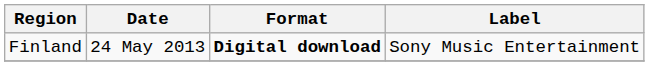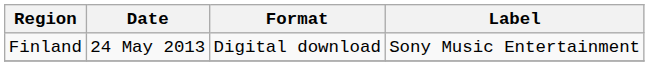(297, 47) bold -> (297, 47) normal
